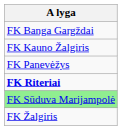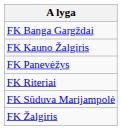(34, 82) bold -> (31, 82) normal
(61, 99) lightgreen background -> (61, 99) no background
